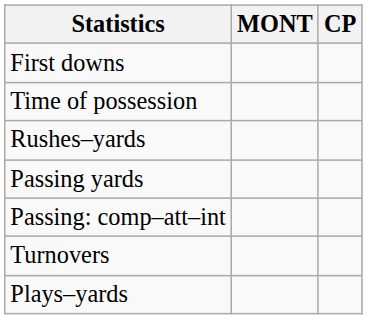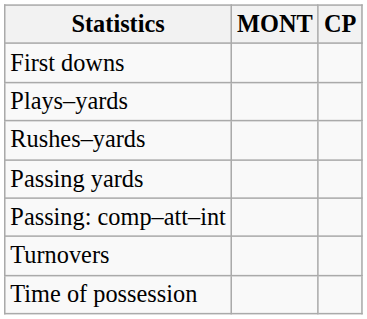rows swapped: (69, 294) <-> (104, 101)
